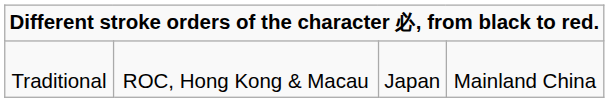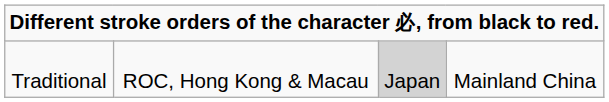(412, 80) no background -> (412, 80) lightgrey background
